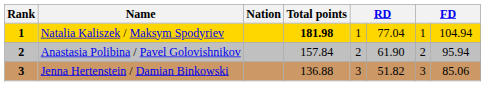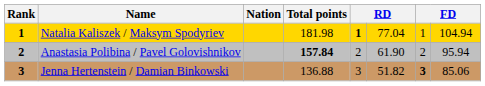(317, 33) bold -> (317, 33) normal
(358, 33) normal -> (358, 33) bold
(317, 52) normal -> (317, 52) bold
(423, 71) normal -> (423, 71) bold
